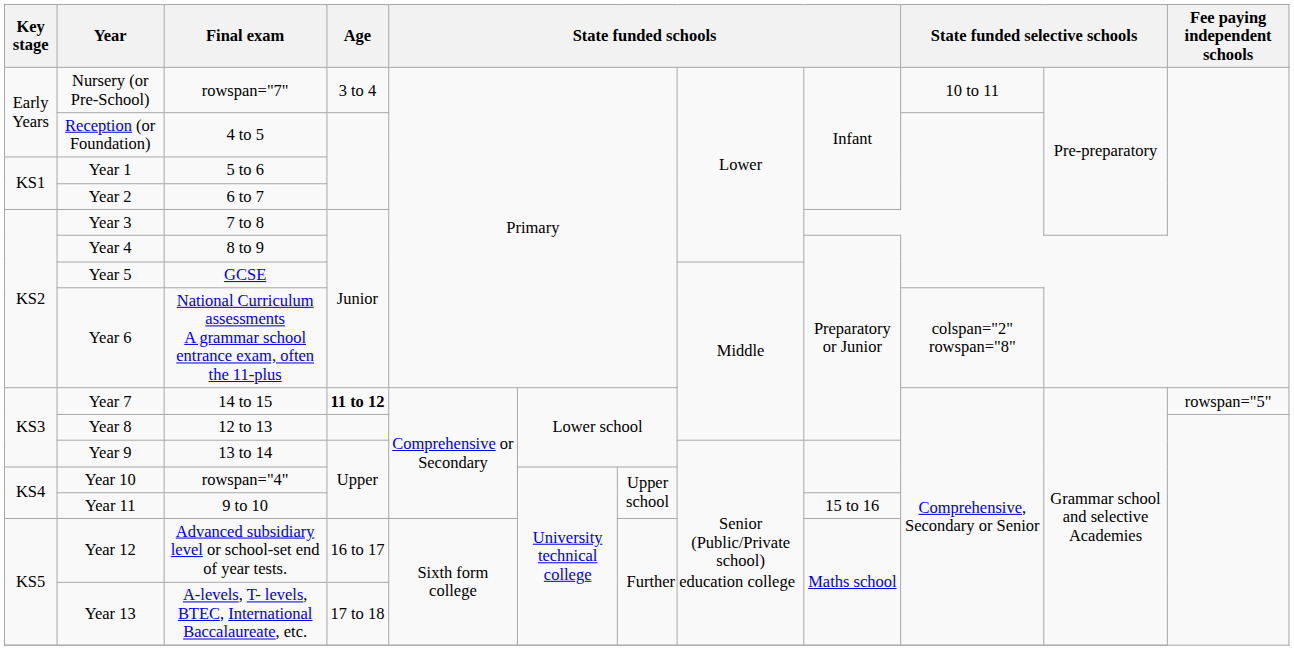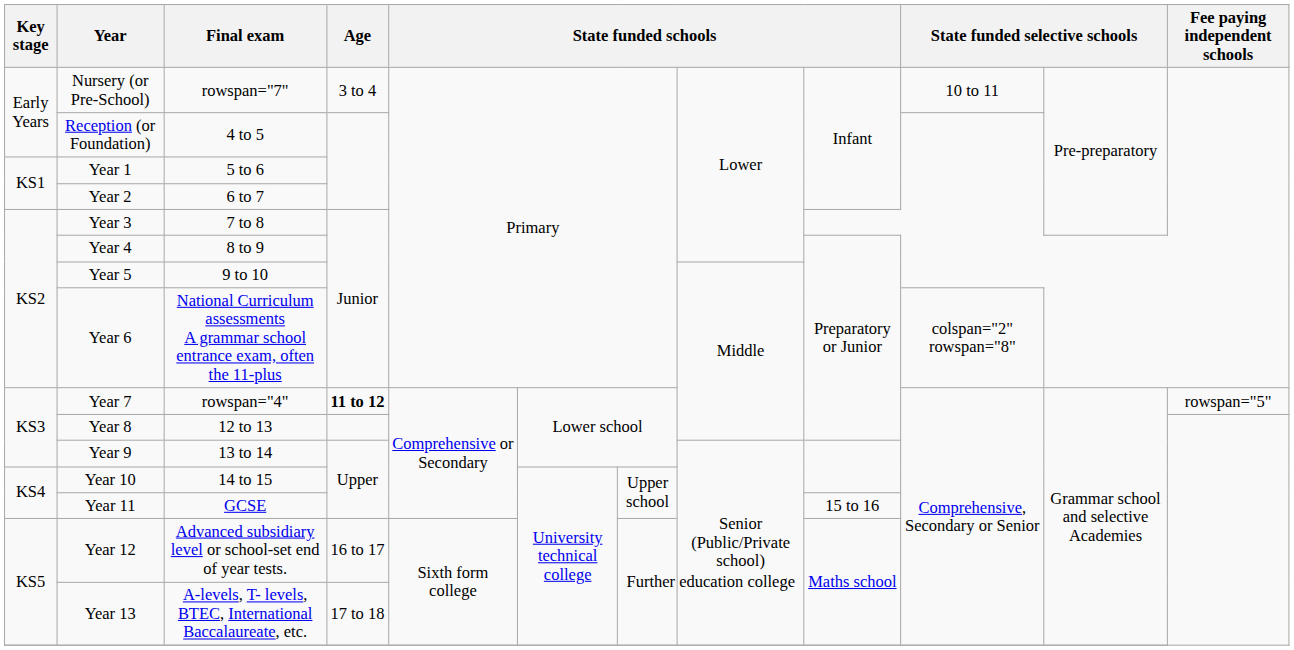(245, 274) GCSE -> (245, 274) 9 to 10
(245, 401) 14 to 15 -> (245, 401) rowspan="4"
(245, 479) rowspan="4" -> (245, 479) 14 to 15
(245, 505) 9 to 10 -> (245, 505) GCSE
